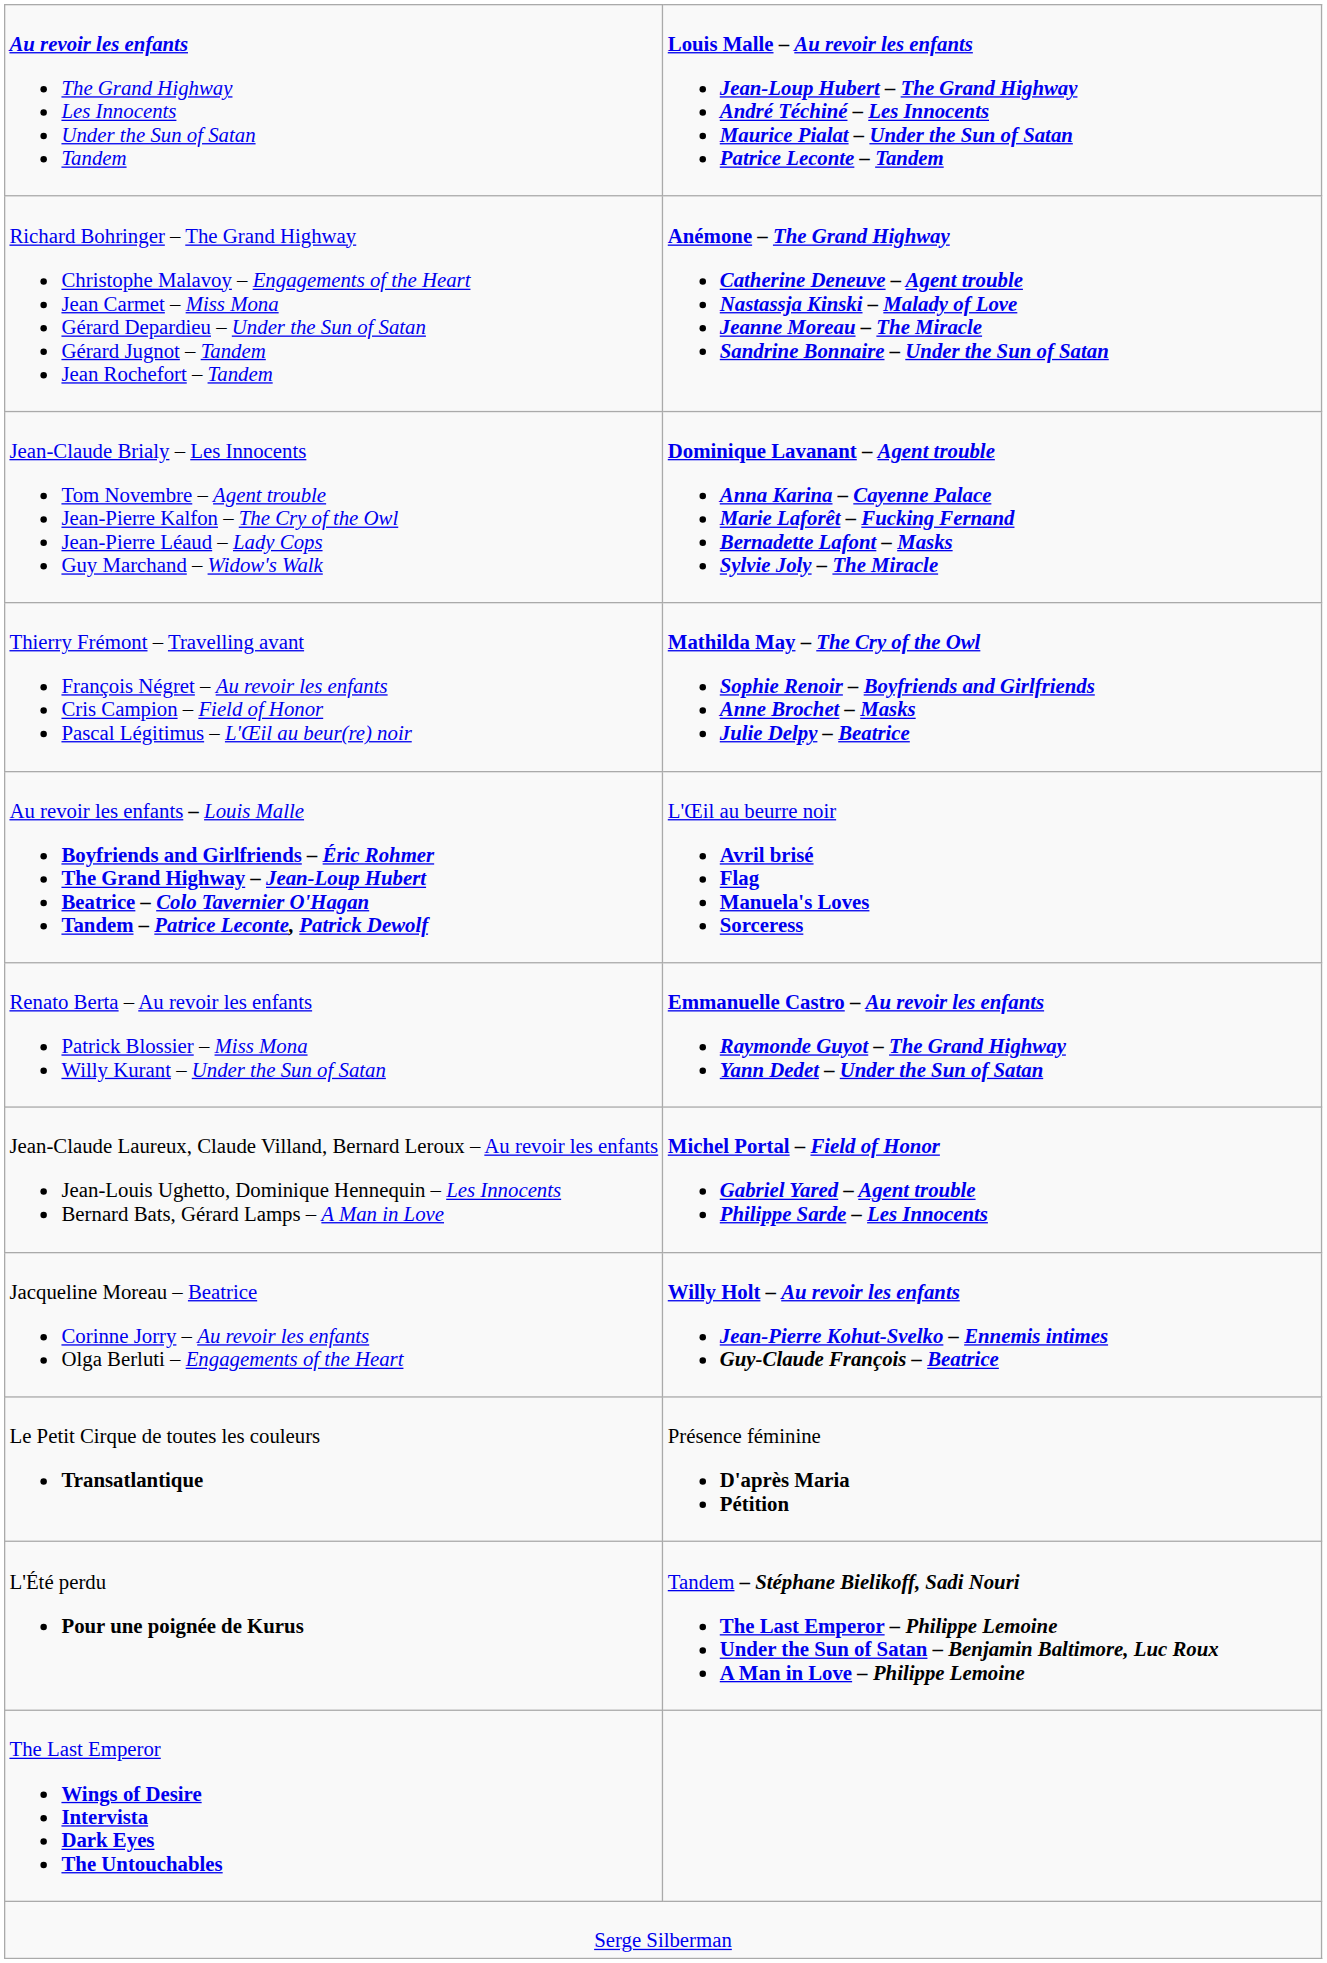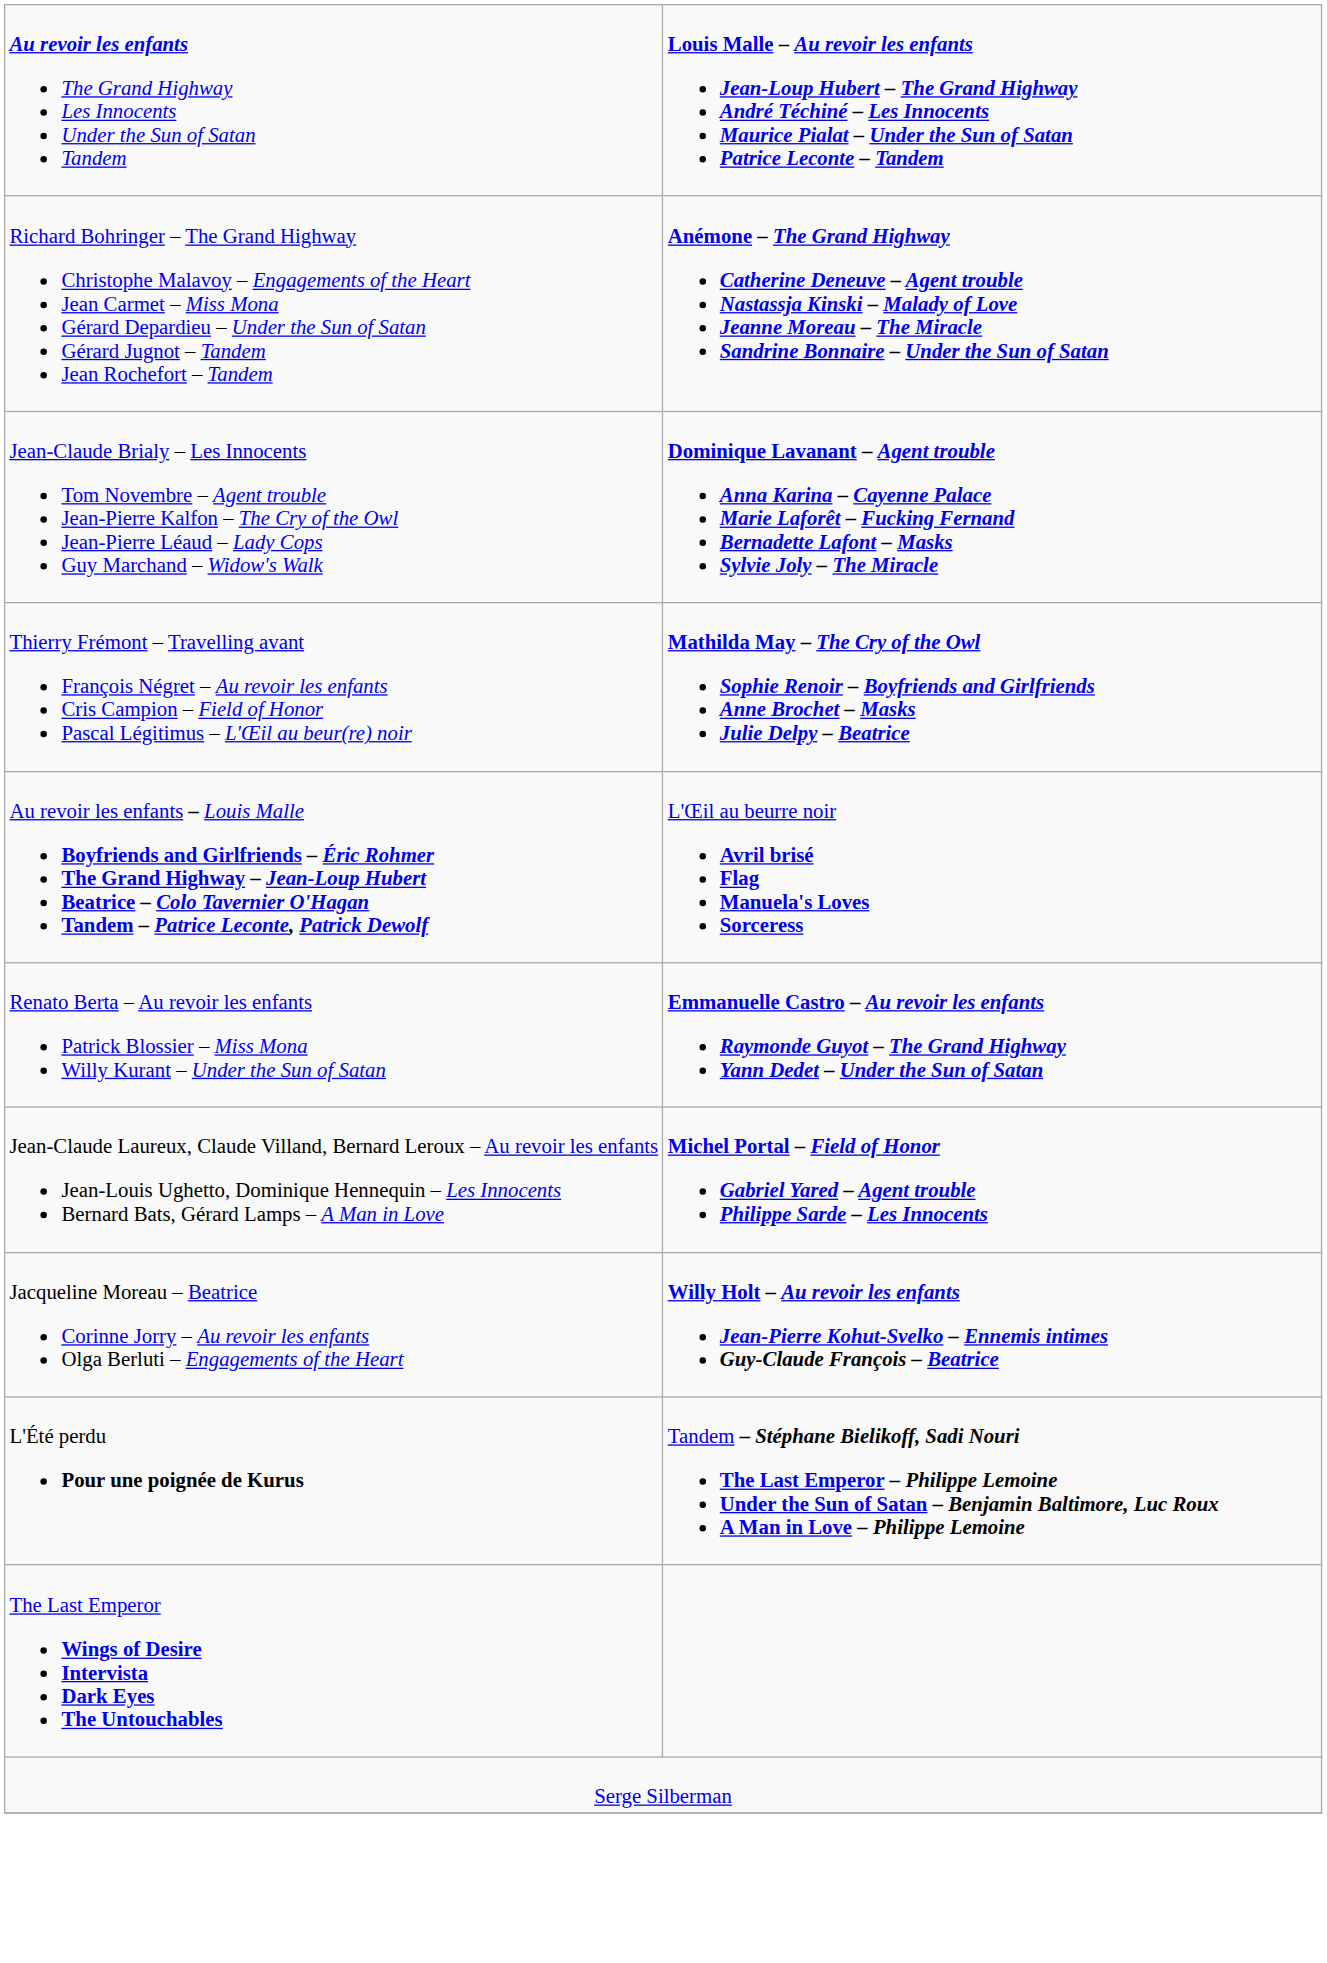- row: (334, 1459)
